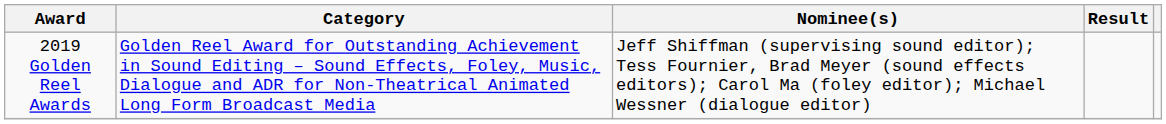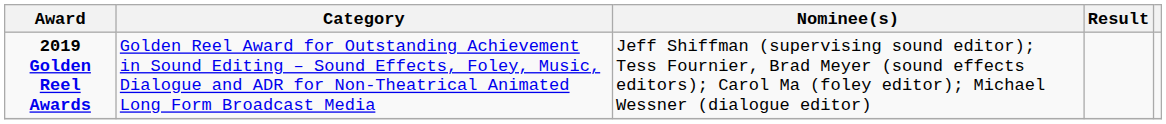(60, 76) normal -> (60, 76) bold
